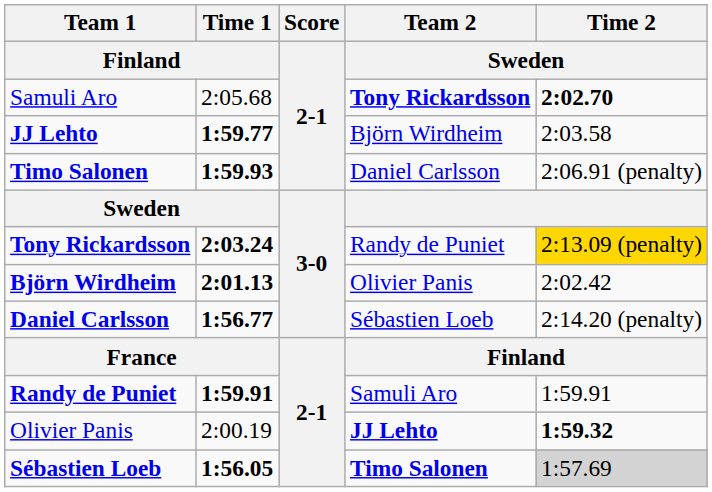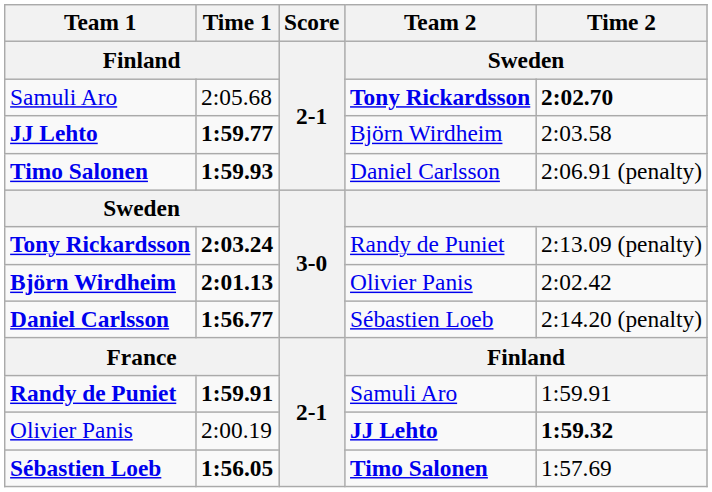(622, 245) gold background -> (622, 245) no background
(576, 467) lightgrey background -> (576, 467) no background
